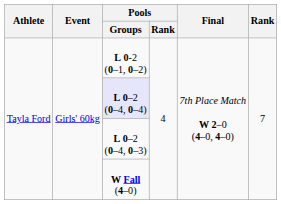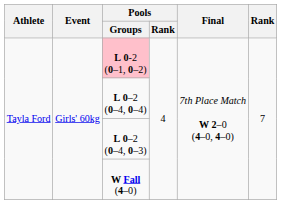(126, 64) no background -> (126, 64) pink background
(126, 104) lavender background -> (126, 104) no background
